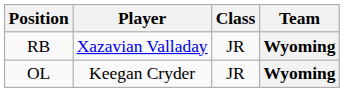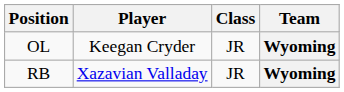rows swapped: (39, 45) <-> (39, 73)
